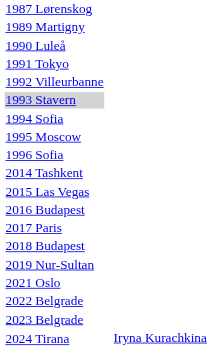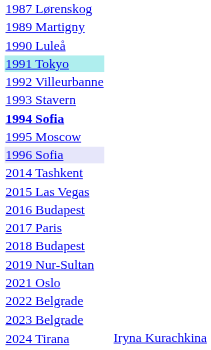(37, 63) no background -> (37, 63) paleturquoise background
(41, 100) lightgrey background -> (41, 100) no background
(34, 118) normal -> (35, 118) bold
(34, 155) no background -> (34, 155) lavender background
